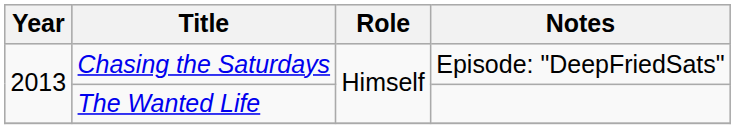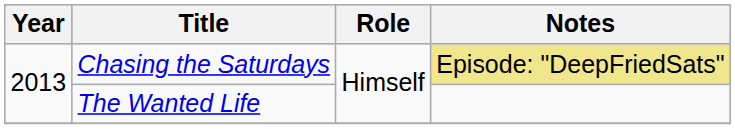(580, 63) no background -> (580, 63) khaki background
